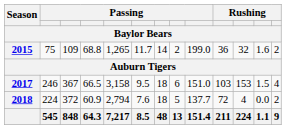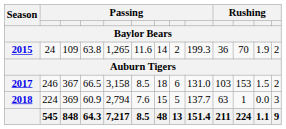(50, 50) 75 -> (50, 50) 24
(92, 50) 68.8 -> (92, 50) 63.8
(143, 50) 11.7 -> (143, 50) 11.6
(199, 50) 199.0 -> (199, 50) 199.3
(244, 50) 32 -> (244, 50) 70
(263, 50) 1.6 -> (263, 50) 1.9
(143, 83) 9.5 -> (143, 83) 8.5
(199, 83) 151.0 -> (199, 83) 131.0
(276, 83) 4 -> (276, 83) 2
(70, 100) 372 -> (70, 100) 369
(162, 100) 18 -> (162, 100) 15
(223, 100) 72 -> (223, 100) 63
(244, 100) 4 -> (244, 100) 1
(276, 100) 2 -> (276, 100) 3
